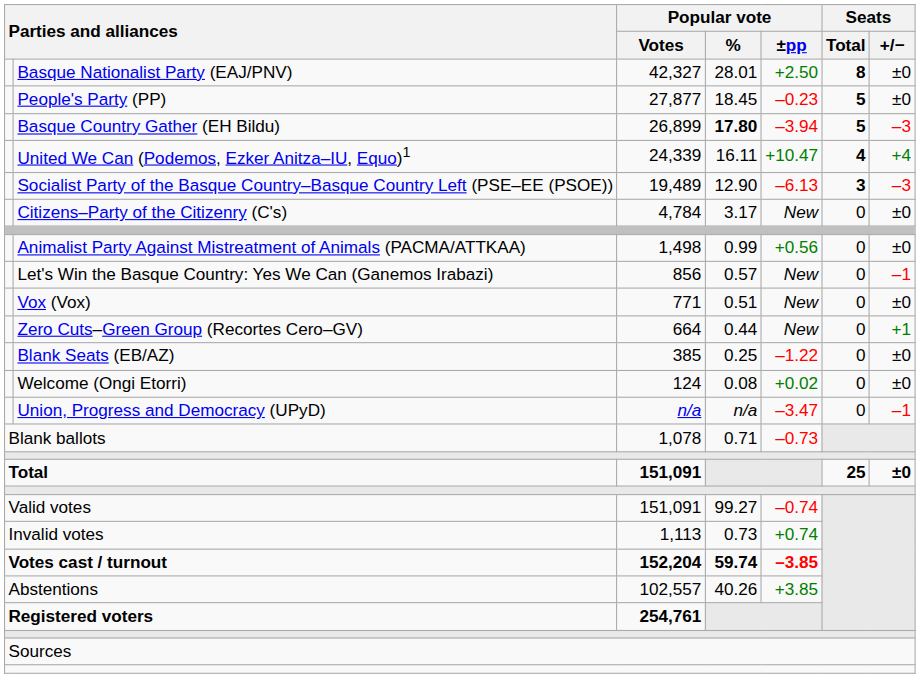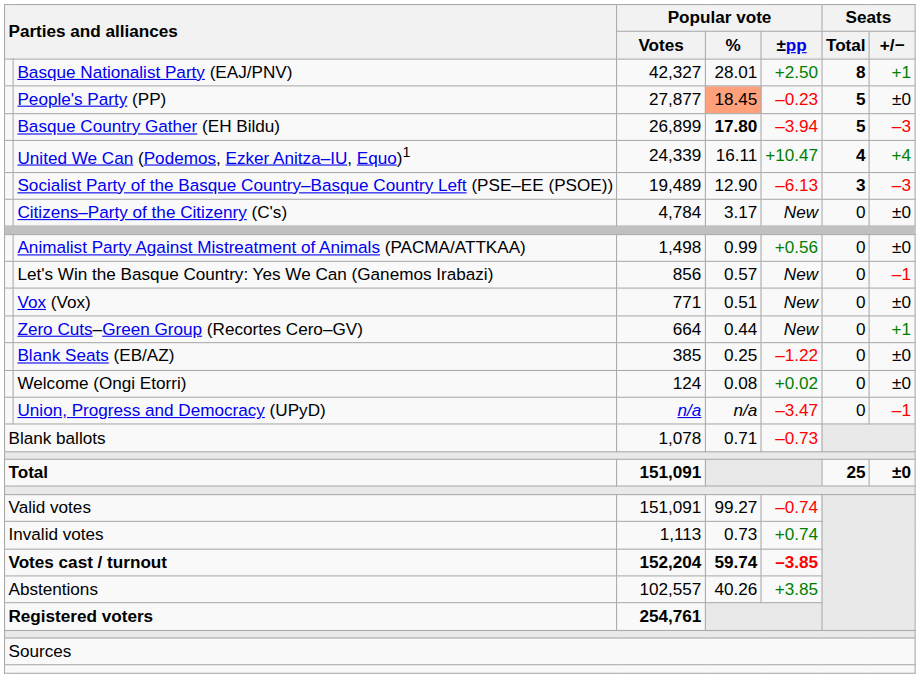(901, 72) ±0 -> (901, 72) +1
(736, 99) no background -> (736, 99) lightsalmon background
